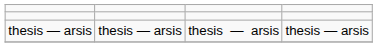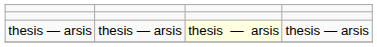(234, 31) no background -> (234, 31) lightyellow background
